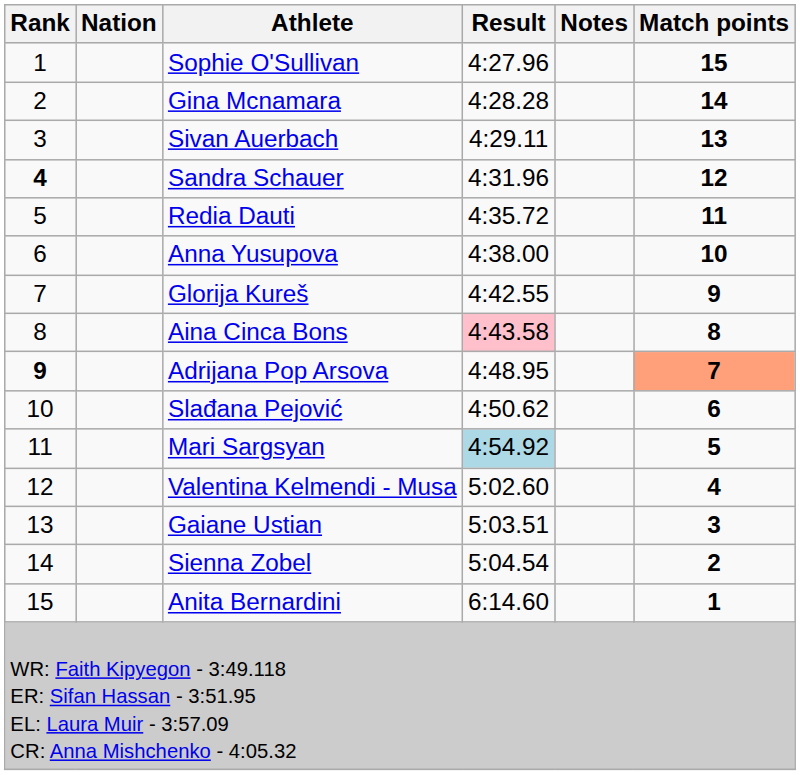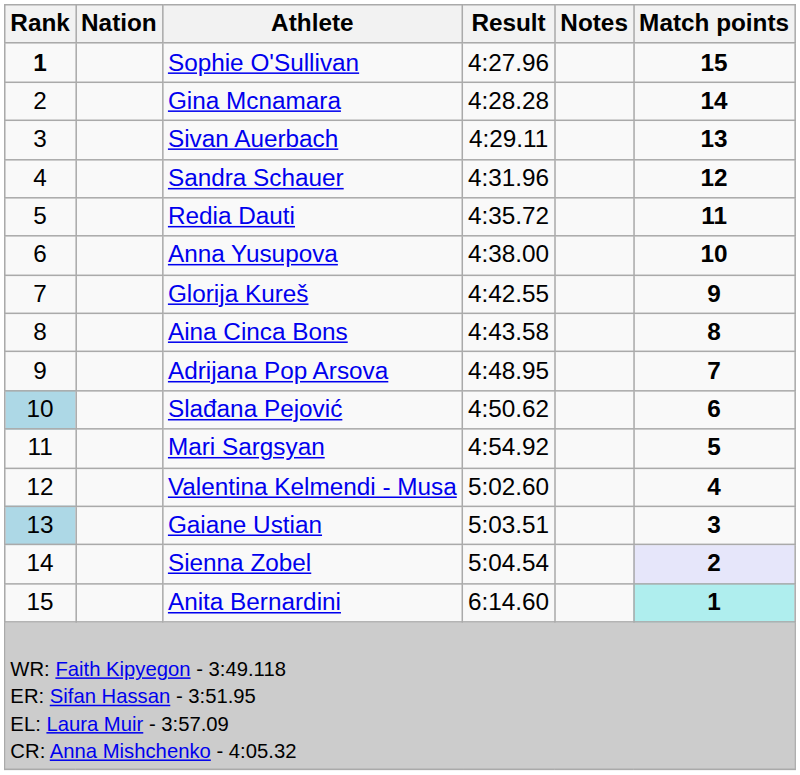(40, 62) normal -> (40, 62) bold
(40, 178) bold -> (40, 178) normal
(509, 332) pink background -> (509, 332) no background
(40, 370) bold -> (40, 370) normal
(714, 370) lightsalmon background -> (714, 370) no background
(40, 409) no background -> (40, 409) lightblue background
(509, 448) lightblue background -> (509, 448) no background
(40, 525) no background -> (40, 525) lightblue background
(714, 563) no background -> (714, 563) lavender background
(714, 602) no background -> (714, 602) paleturquoise background
